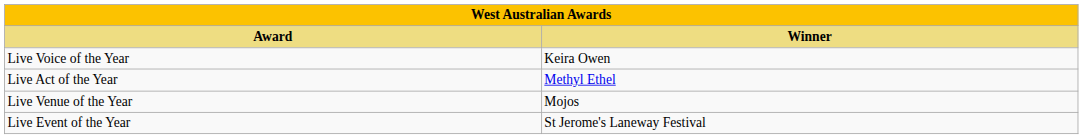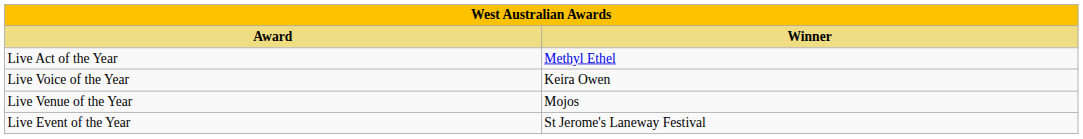rows swapped: (63, 79) <-> (68, 58)
